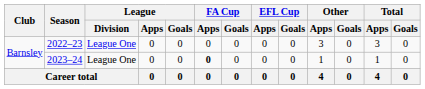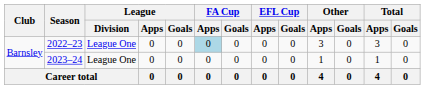(208, 44) no background -> (208, 44) lightblue background
(208, 60) bold -> (208, 60) normal
